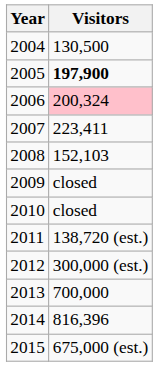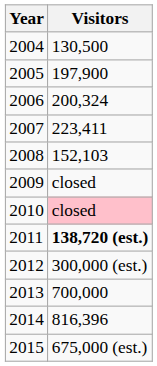(81, 73) bold -> (80, 73) normal
(81, 100) pink background -> (80, 100) no background
(75, 210) no background -> (74, 210) pink background
(101, 237) normal -> (100, 237) bold
